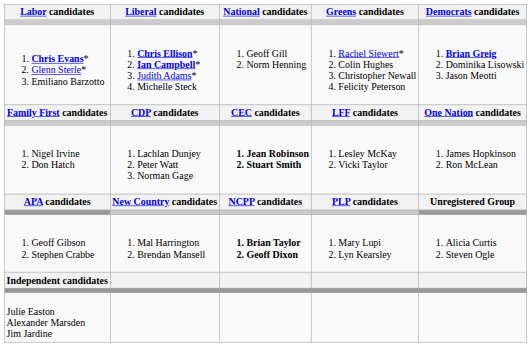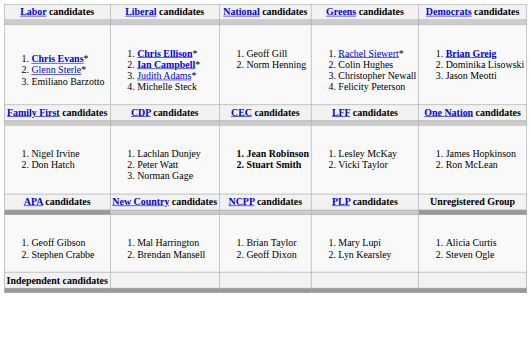(265, 249) bold -> (265, 249) normal
- row: (46, 323)
